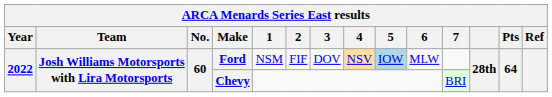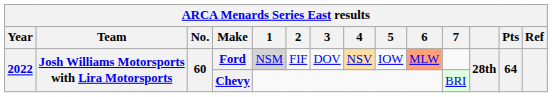(269, 59) no background -> (269, 59) lightgrey background
(391, 59) lightblue background -> (391, 59) no background
(424, 59) no background -> (424, 59) lightsalmon background
